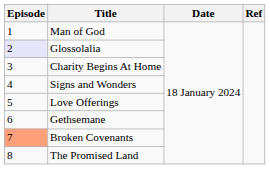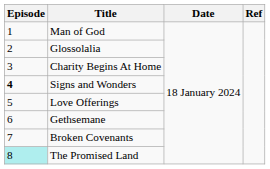(10, 48) lavender background -> (10, 48) no background
(10, 84) normal -> (10, 84) bold
(10, 137) lightsalmon background -> (10, 137) no background
(10, 155) no background -> (10, 155) paleturquoise background
